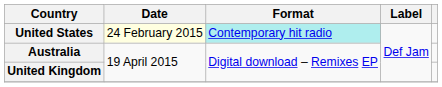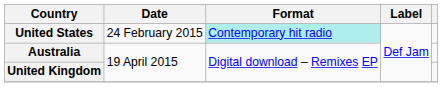(155, 33) lightyellow background -> (155, 33) no background
